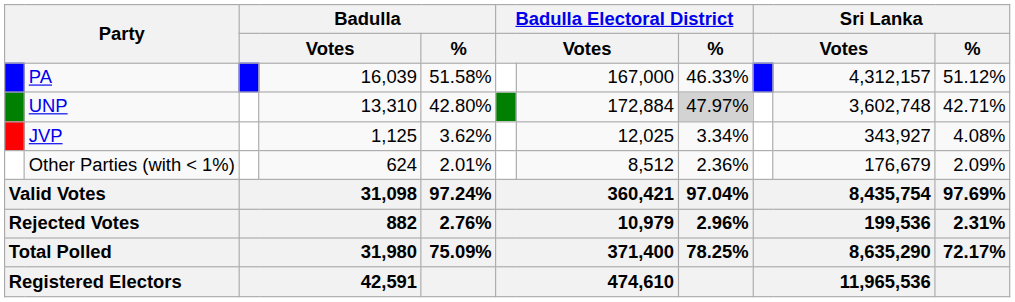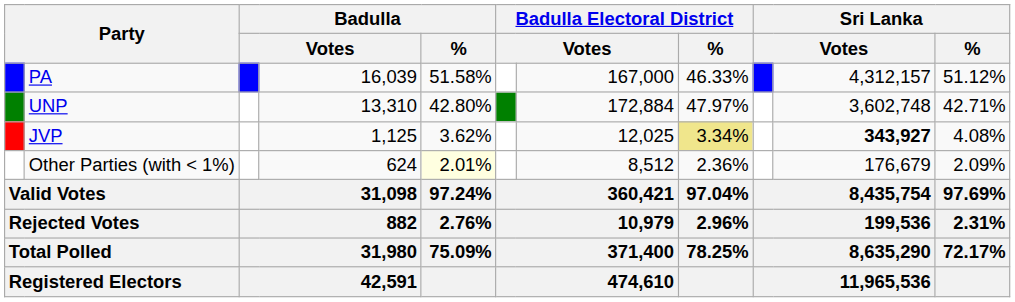(717, 106) lightgrey background -> (717, 106) no background
(723, 135) no background -> (723, 135) khaki background
(898, 135) normal -> (898, 135) bold
(466, 164) no background -> (466, 164) lightyellow background
